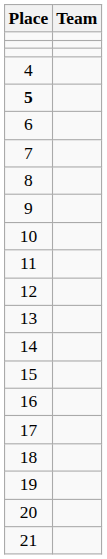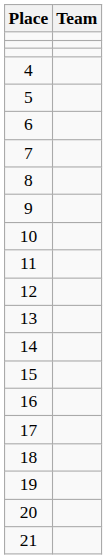(28, 97) bold -> (28, 97) normal
